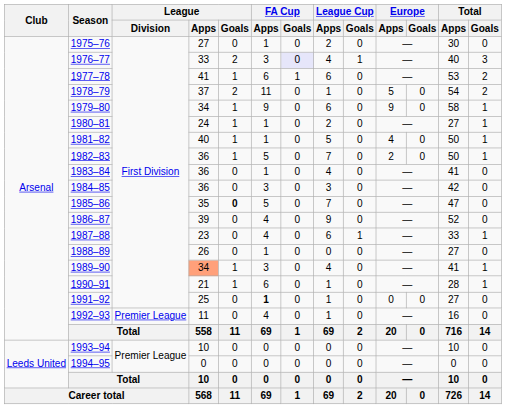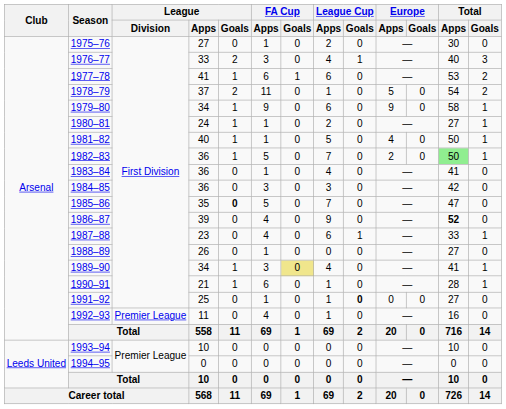(297, 60) lavender background -> (297, 60) no background
(454, 156) no background -> (454, 156) lightgreen background
(454, 220) normal -> (454, 220) bold
(204, 268) lightsalmon background -> (204, 268) no background
(297, 268) no background -> (297, 268) khaki background
(266, 300) bold -> (266, 300) normal
(360, 300) normal -> (360, 300) bold
